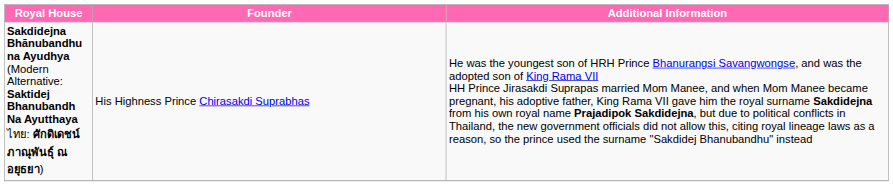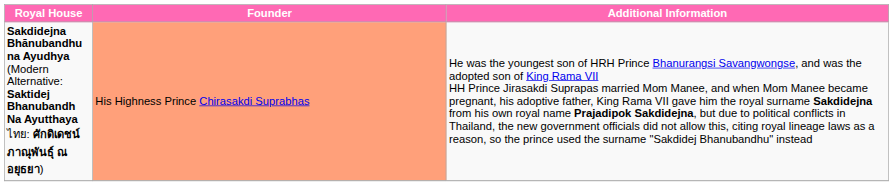(202, 101) no background -> (202, 101) lightsalmon background
